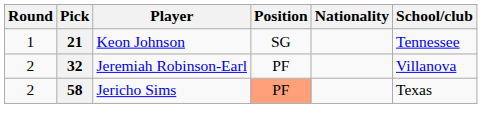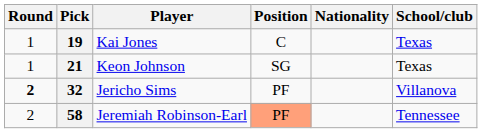+ row: (75, 41)
(428, 41) Tennessee -> (414, 66) Texas
(30, 66) normal -> (30, 90) bold
(172, 66) Jeremiah Robinson-Earl -> (136, 90) Jericho Sims
(136, 90) Jericho Sims -> (172, 115) Jeremiah Robinson-Earl
(414, 90) Texas -> (428, 115) Tennessee
